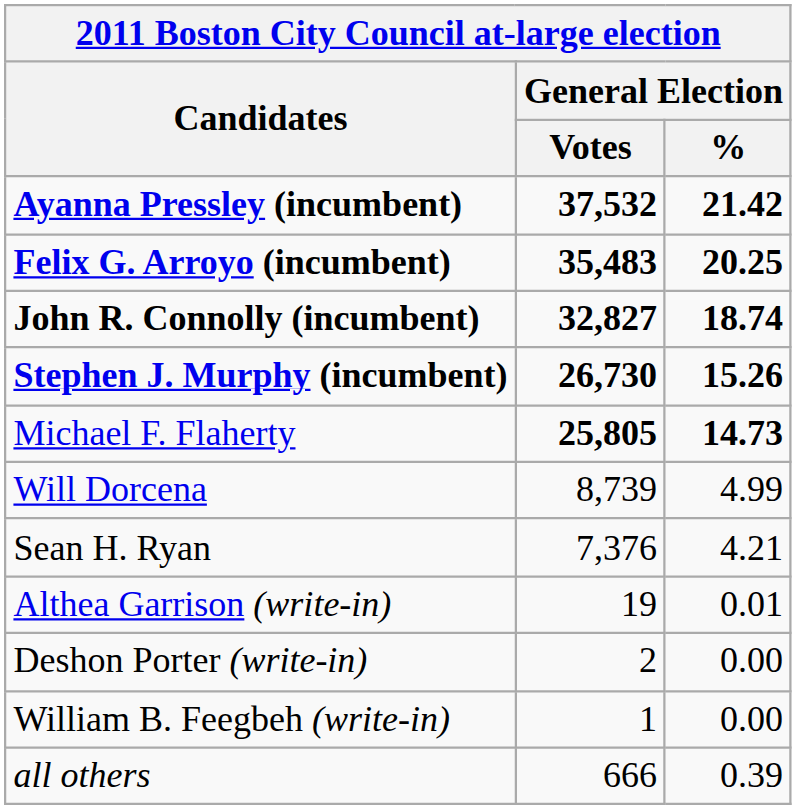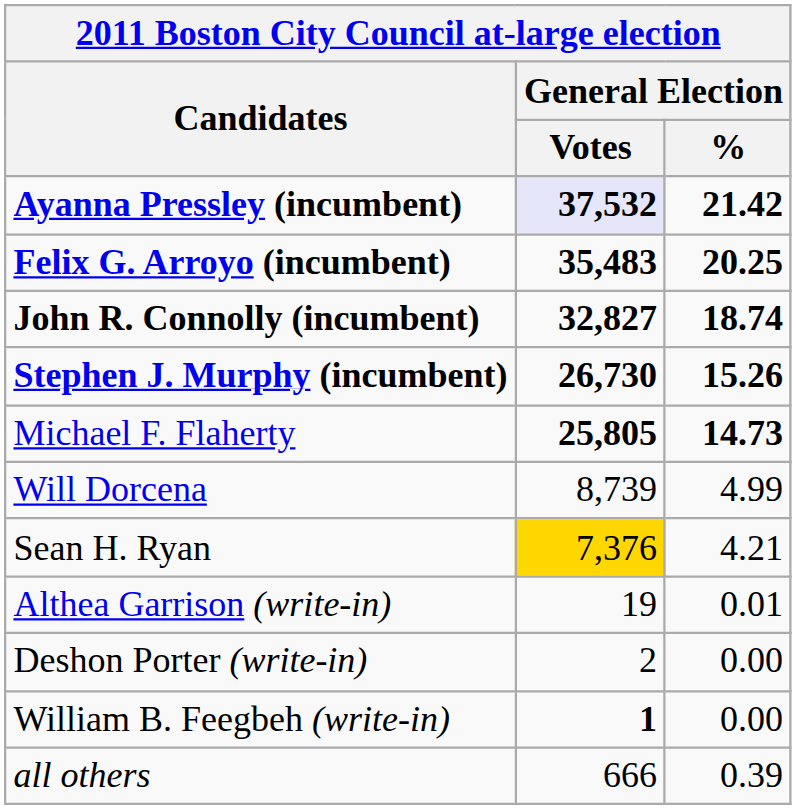(607, 204) no background -> (607, 204) lavender background
(616, 546) no background -> (616, 546) gold background
(648, 718) normal -> (648, 718) bold
